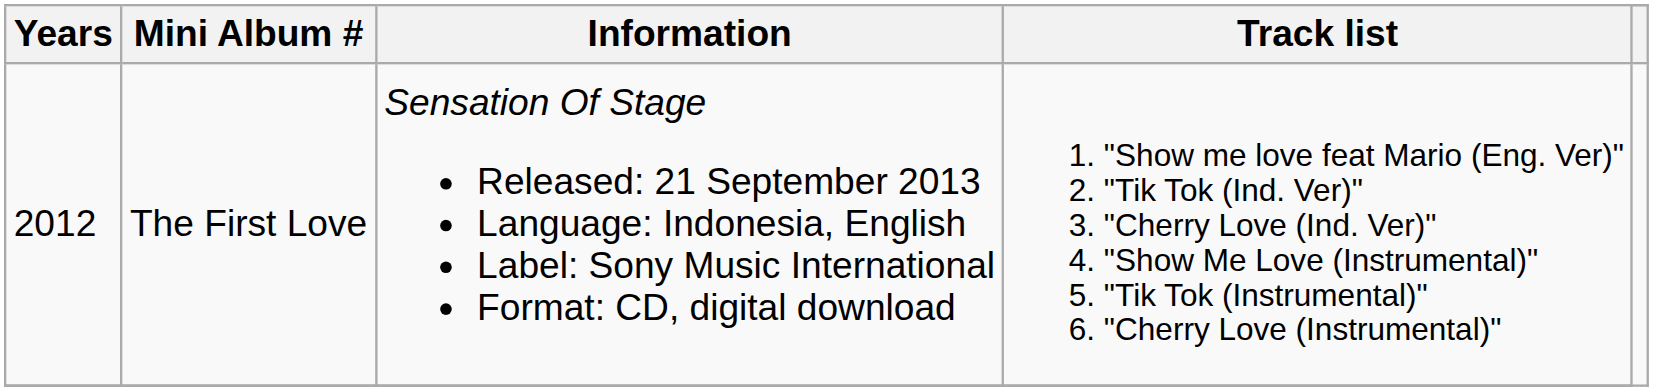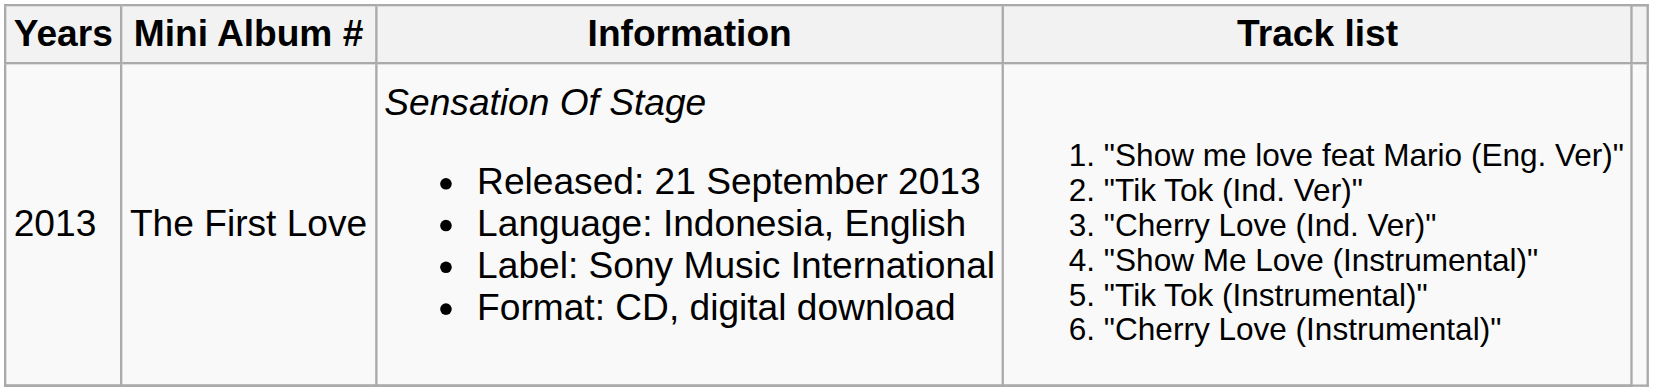(55, 224) 2012 -> (55, 224) 2013
